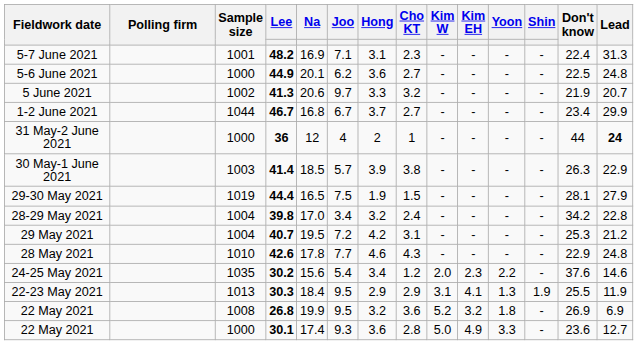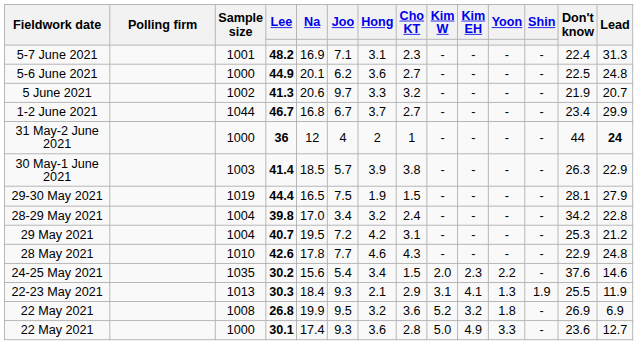(412, 272) 1.2 -> (412, 272) 1.5
(343, 292) 9.5 -> (343, 292) 9.3
(377, 292) 2.9 -> (377, 292) 2.1
